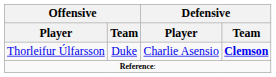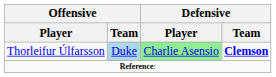(124, 51) no background -> (124, 51) lightblue background
(181, 51) no background -> (181, 51) lightgreen background
